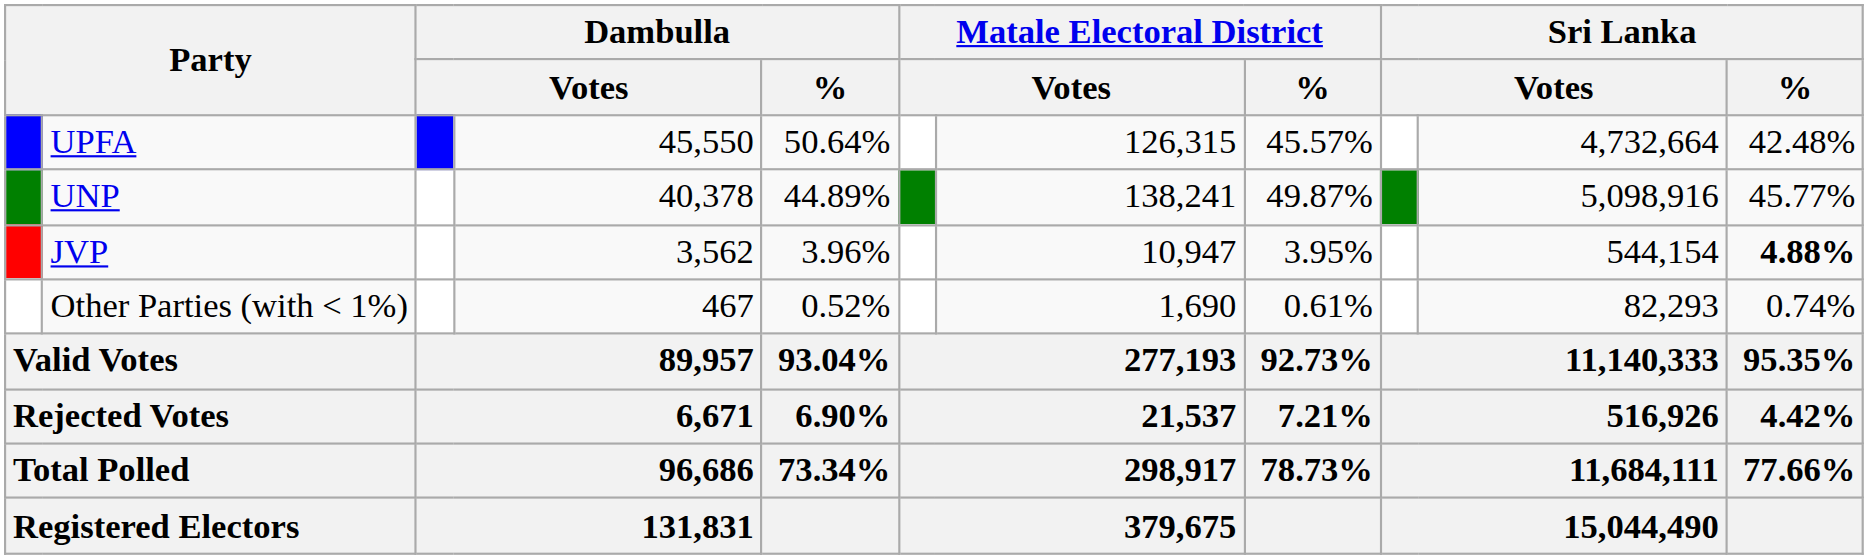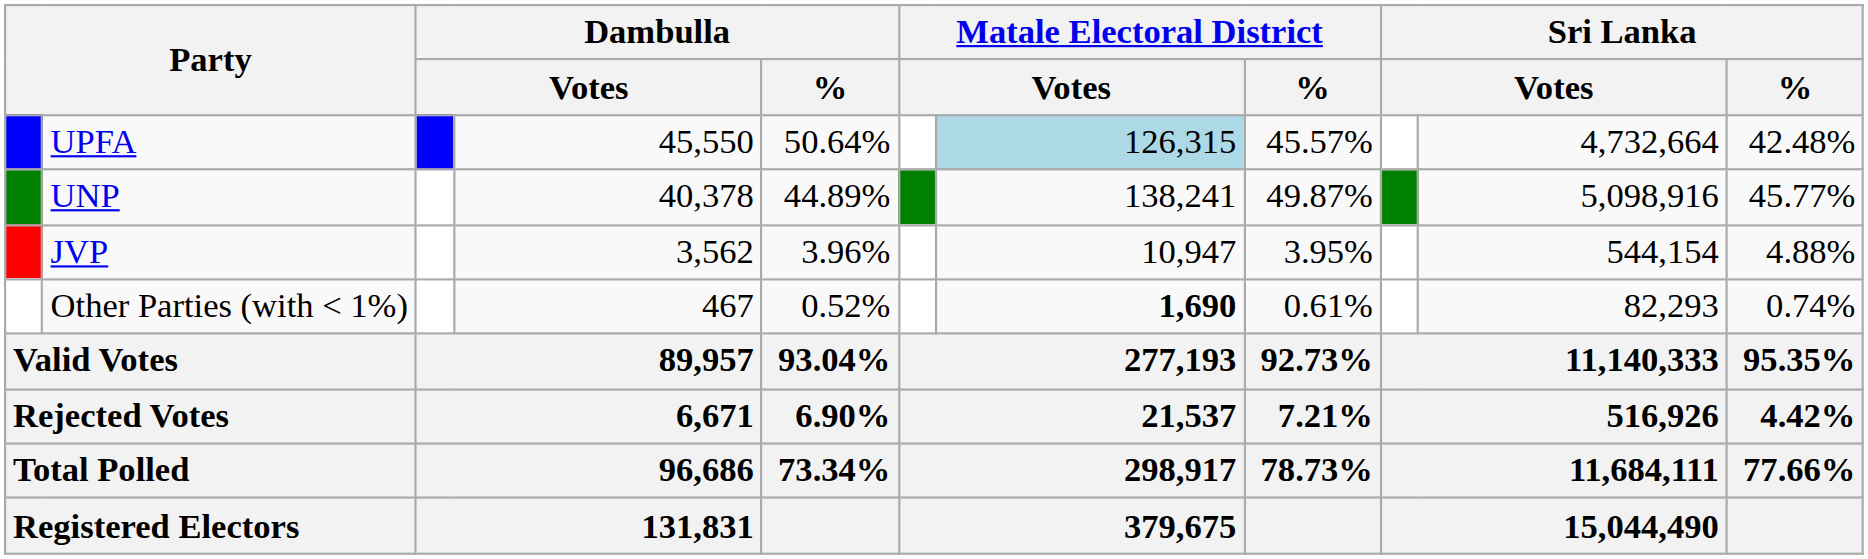(1180, 141) no background -> (1180, 141) lightblue background
(1808, 251) bold -> (1811, 251) normal
(1197, 305) normal -> (1197, 305) bold
